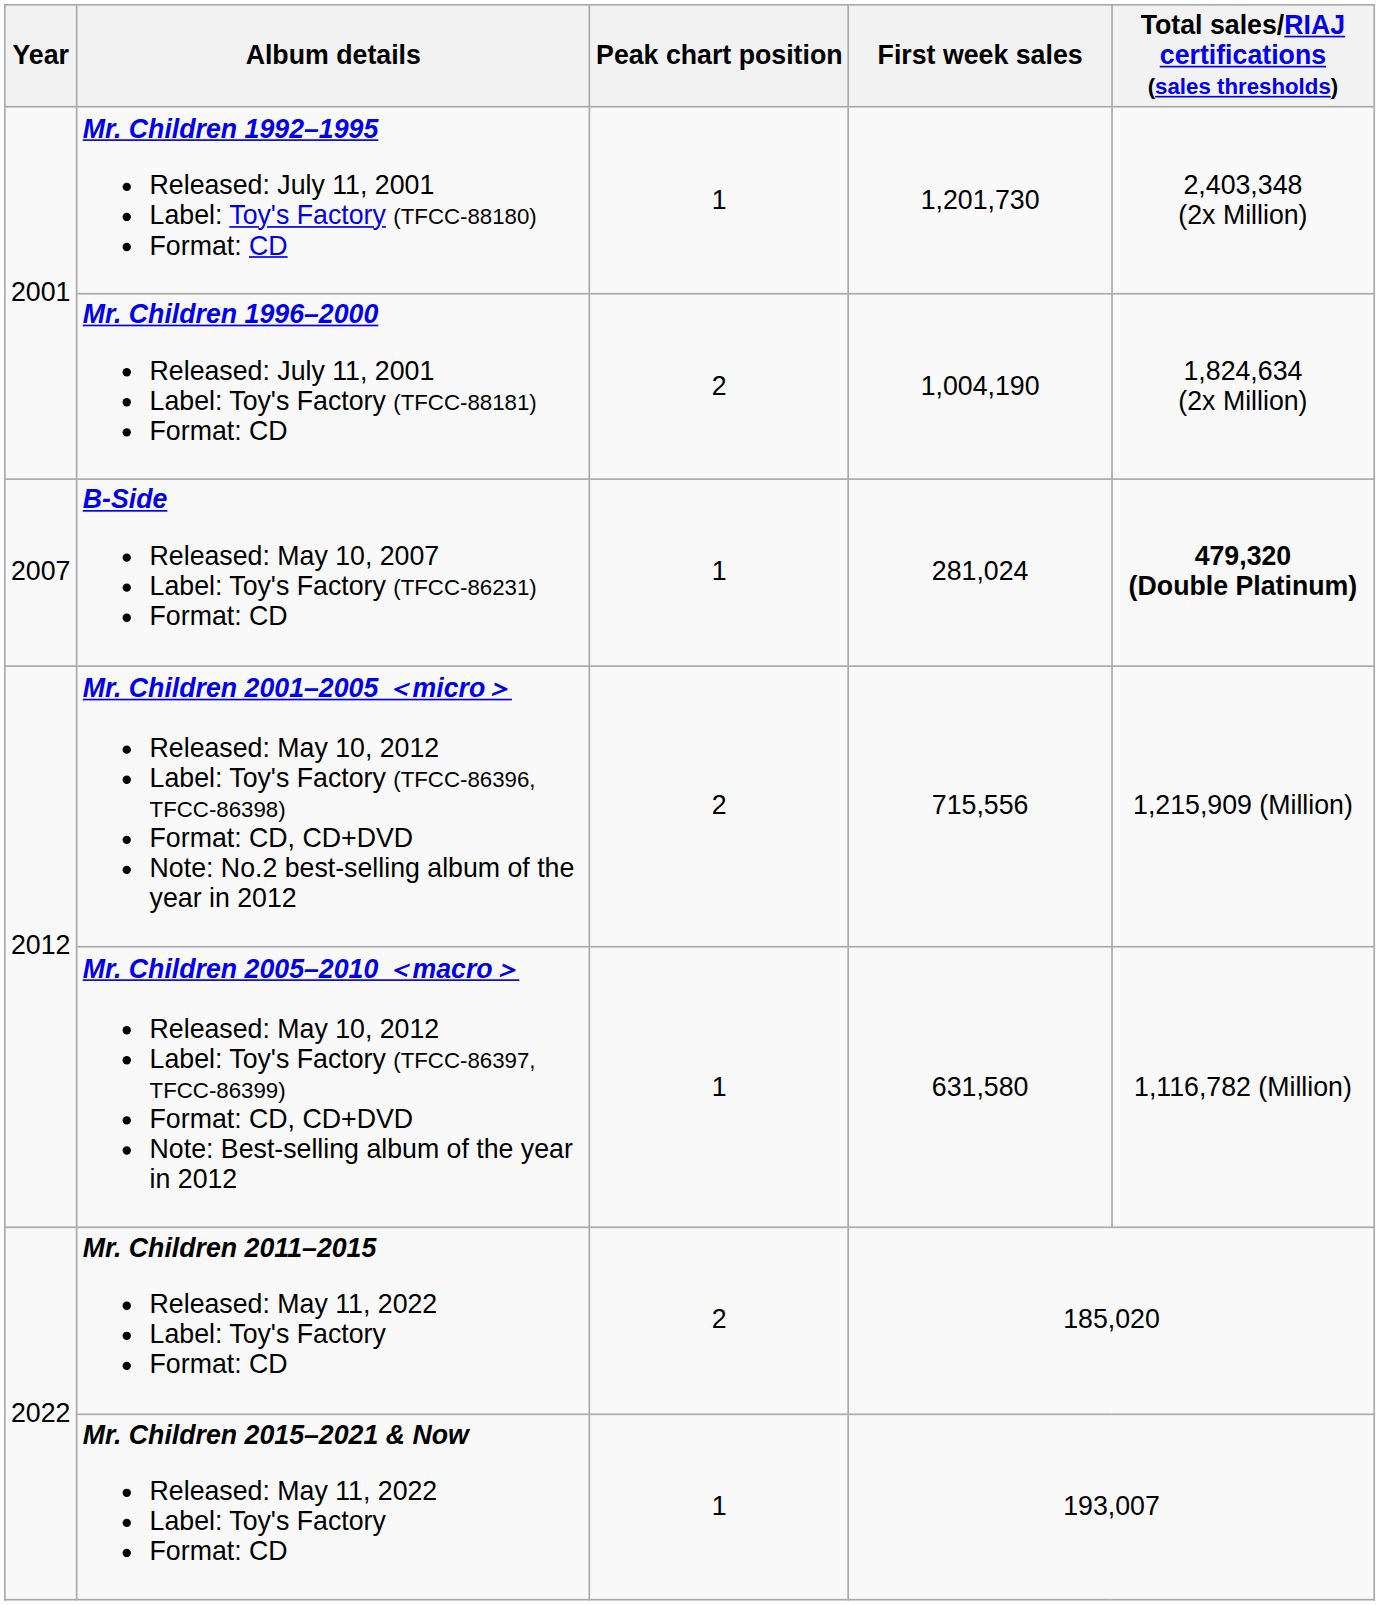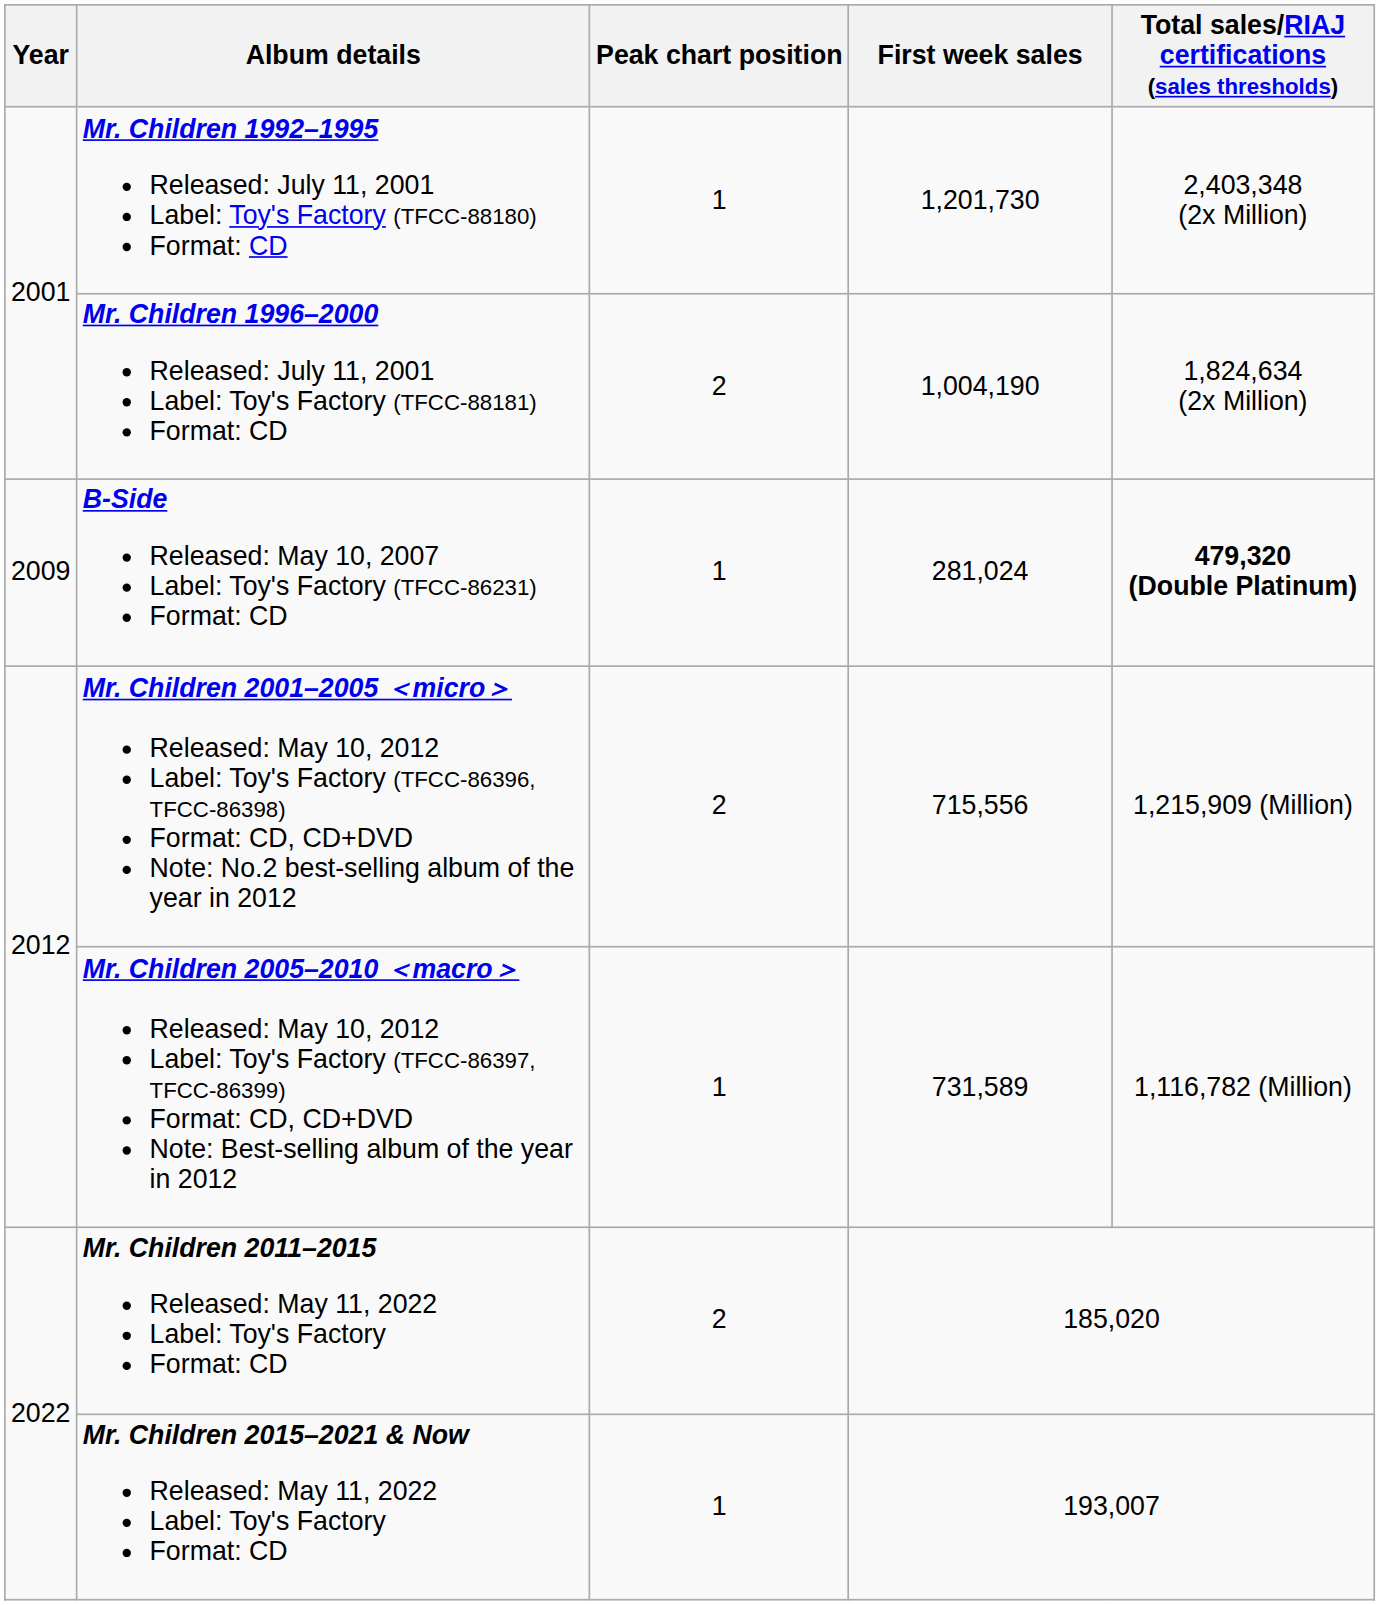(41, 571) 2007 -> (41, 571) 2009
(980, 1086) 631,580 -> (980, 1086) 731,589
